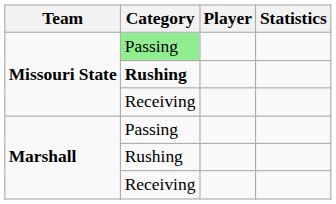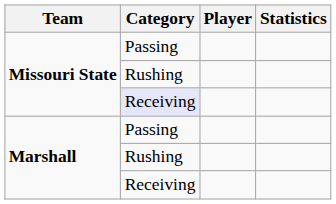(151, 46) lightgreen background -> (151, 46) no background
(156, 74) bold -> (154, 74) normal
(160, 101) no background -> (160, 101) lavender background
